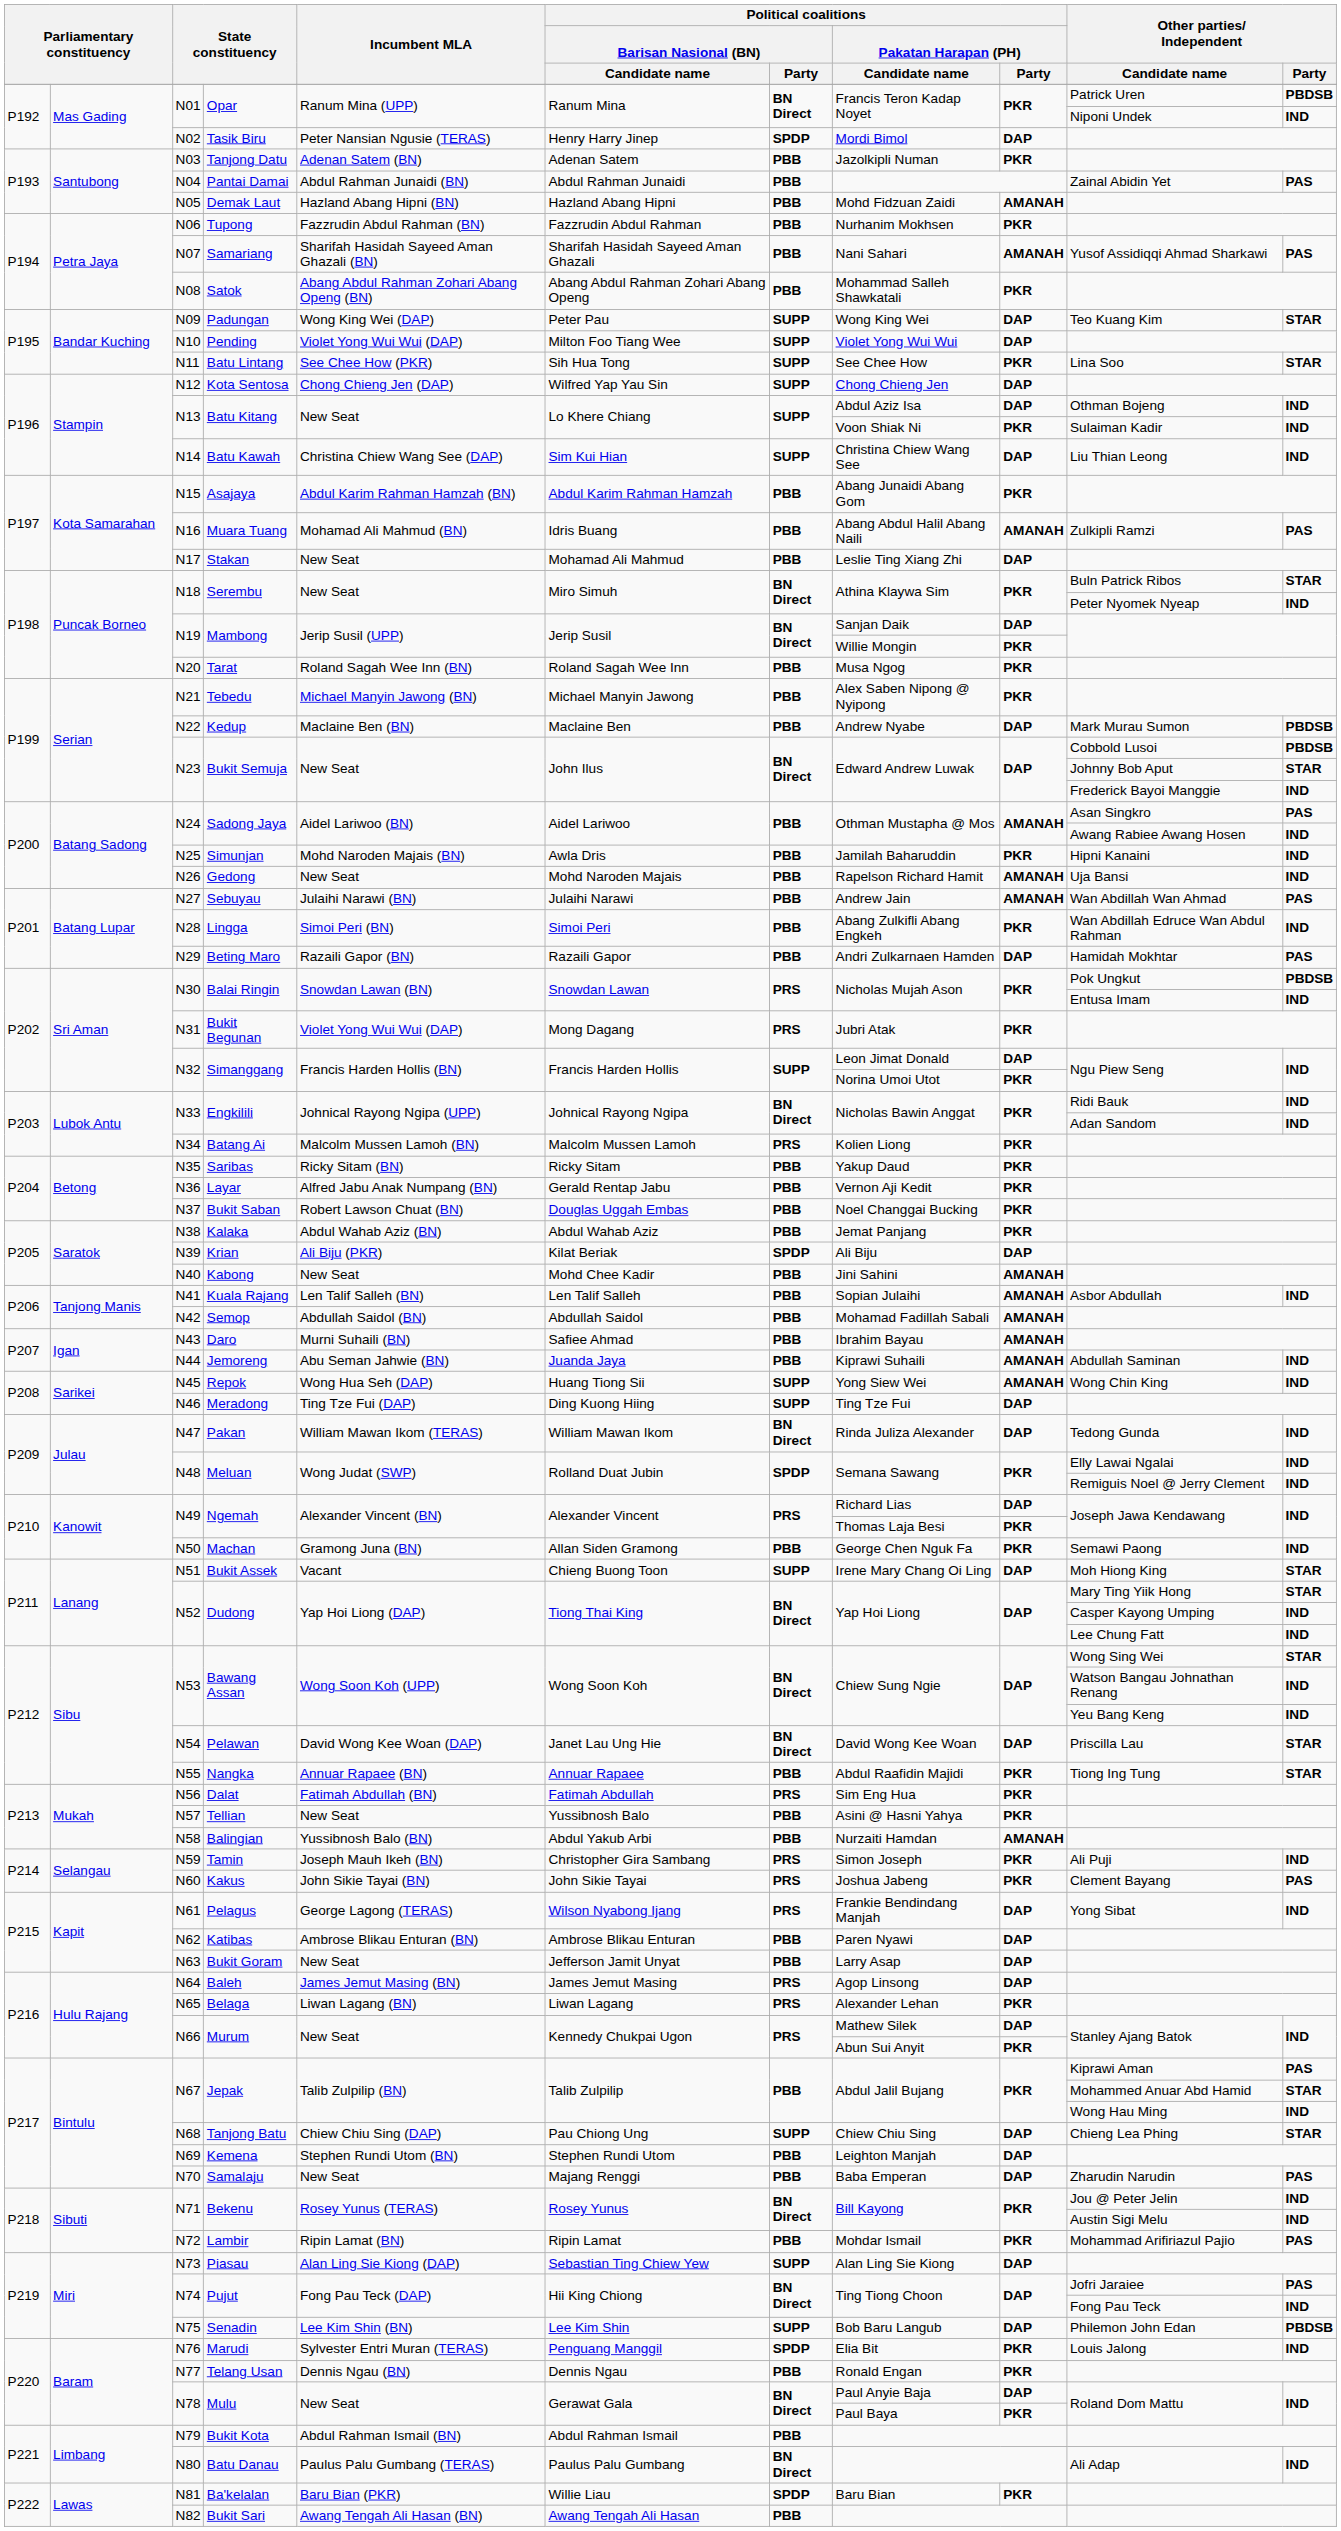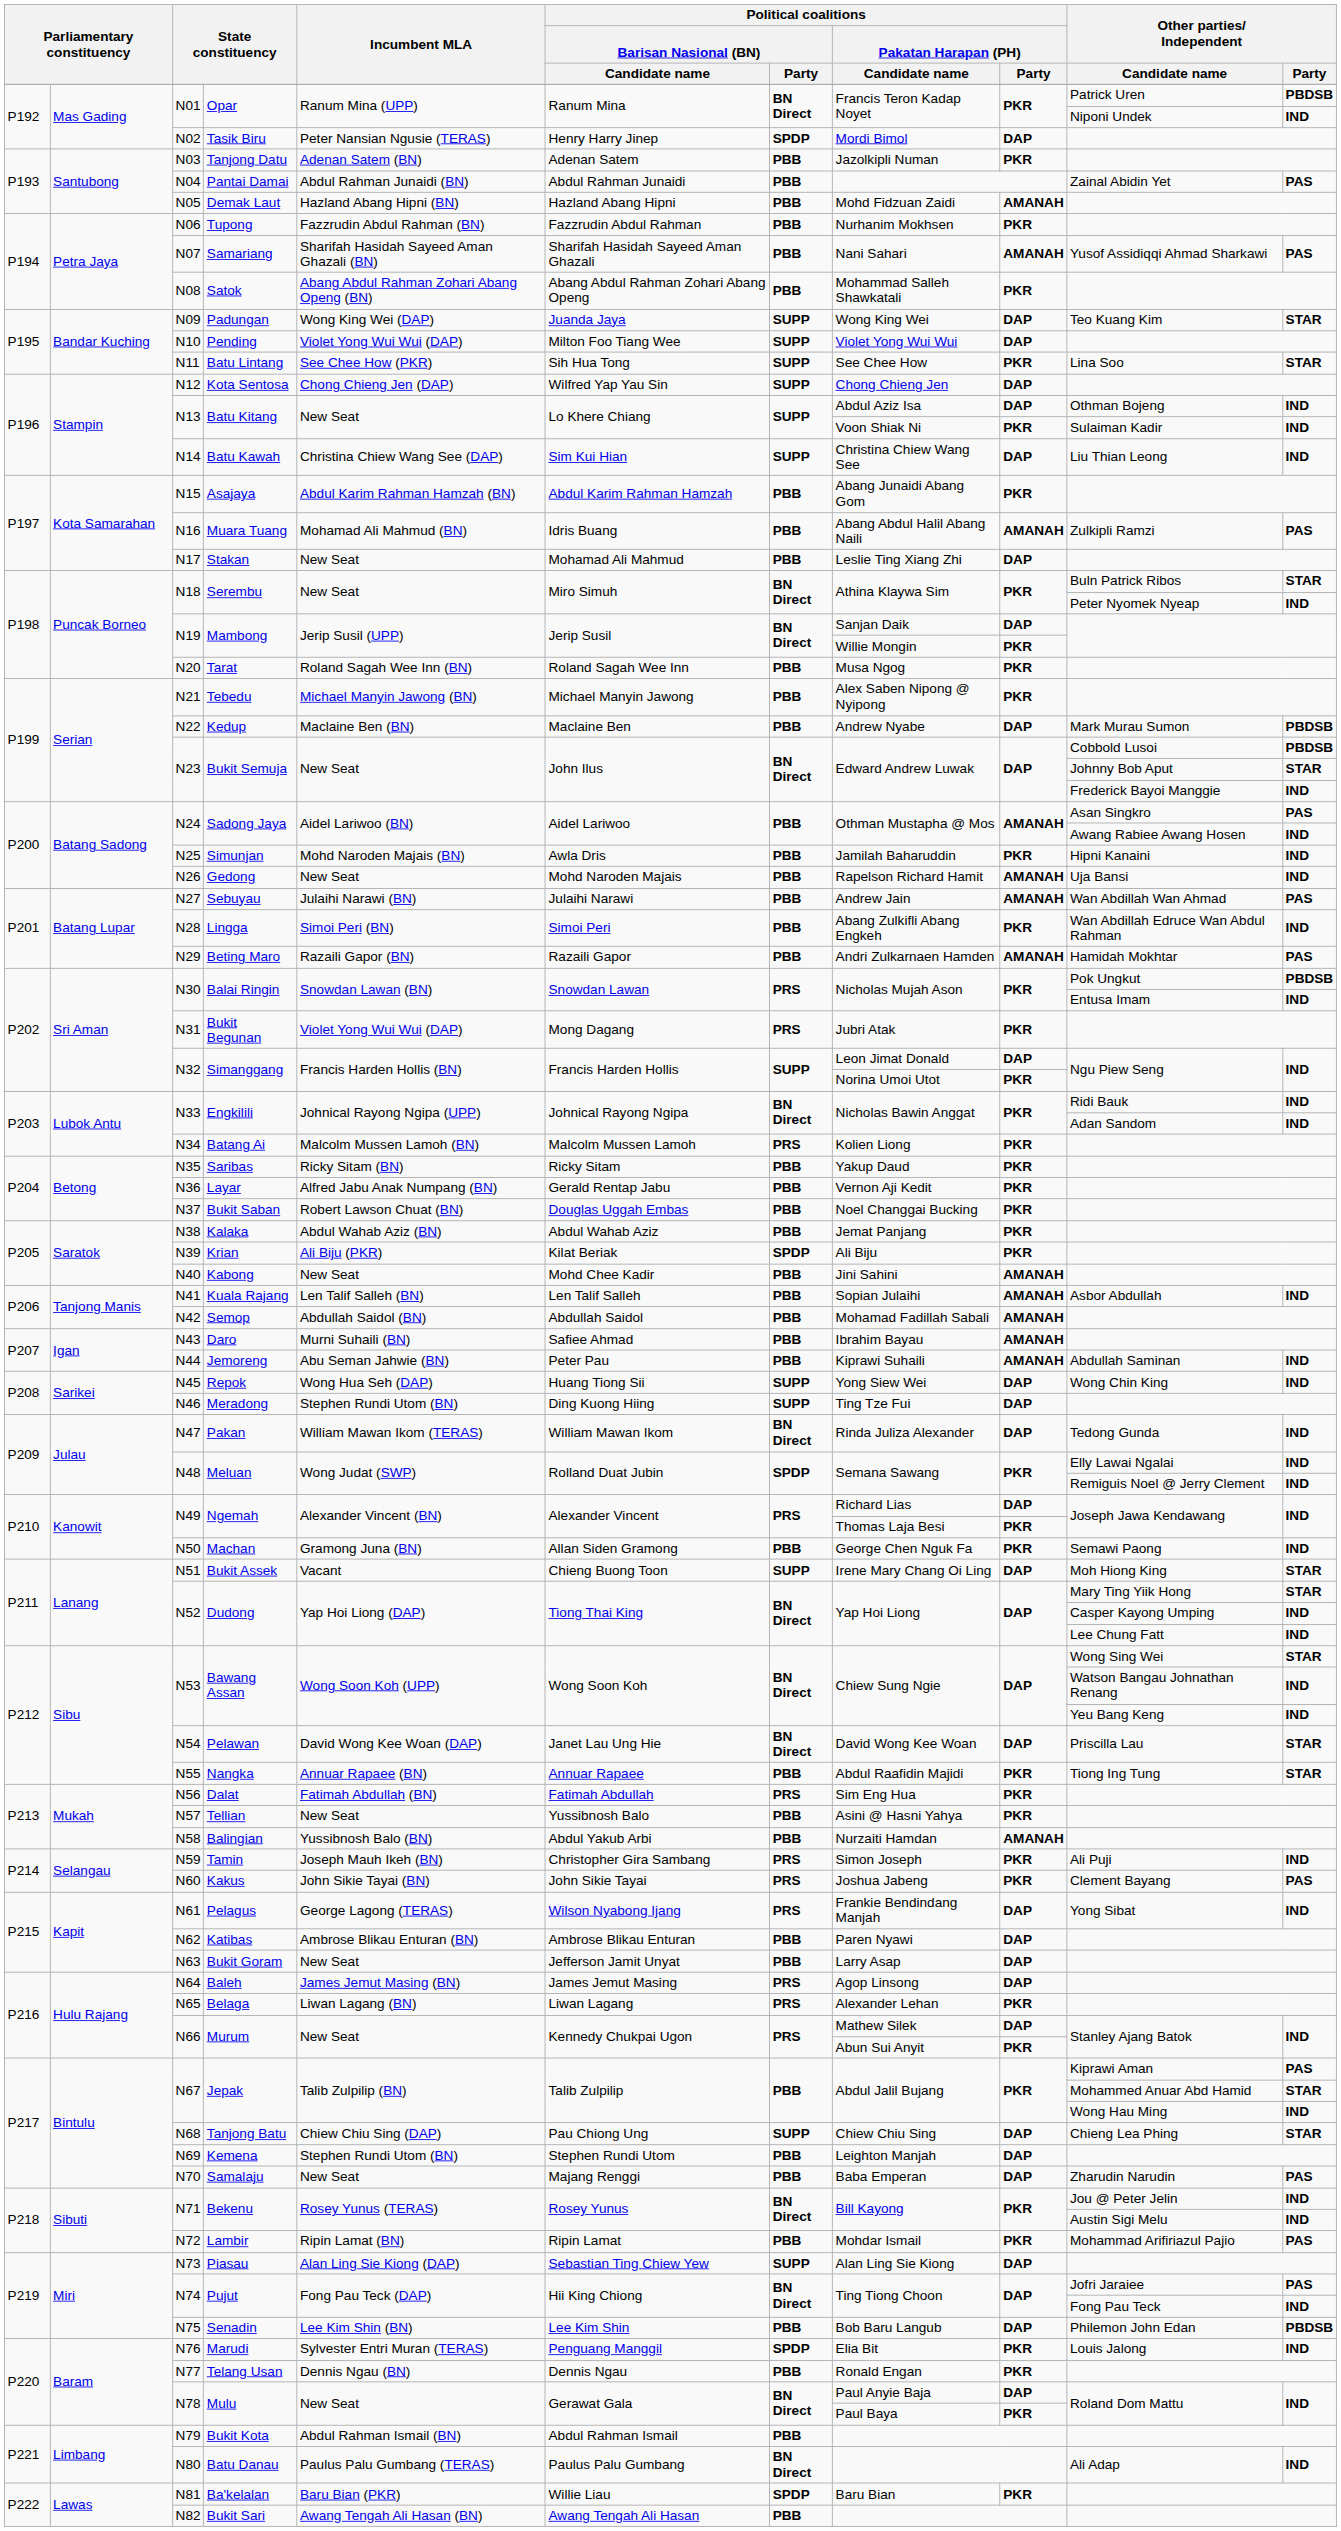(579, 320) Peter Pau -> (587, 320) Juanda Jaya
(1018, 957) DAP -> (1034, 957) AMANAH
(1018, 1252) DAP -> (1018, 1252) PKR
(587, 1360) Juanda Jaya -> (579, 1360) Peter Pau
(1034, 1382) AMANAH -> (1018, 1382) DAP
(358, 1403) Ting Tze Fui (DAP) -> (379, 1403) Stephen Rundi Utom (BN)
(791, 2327) SUPP -> (787, 2327) PBB
